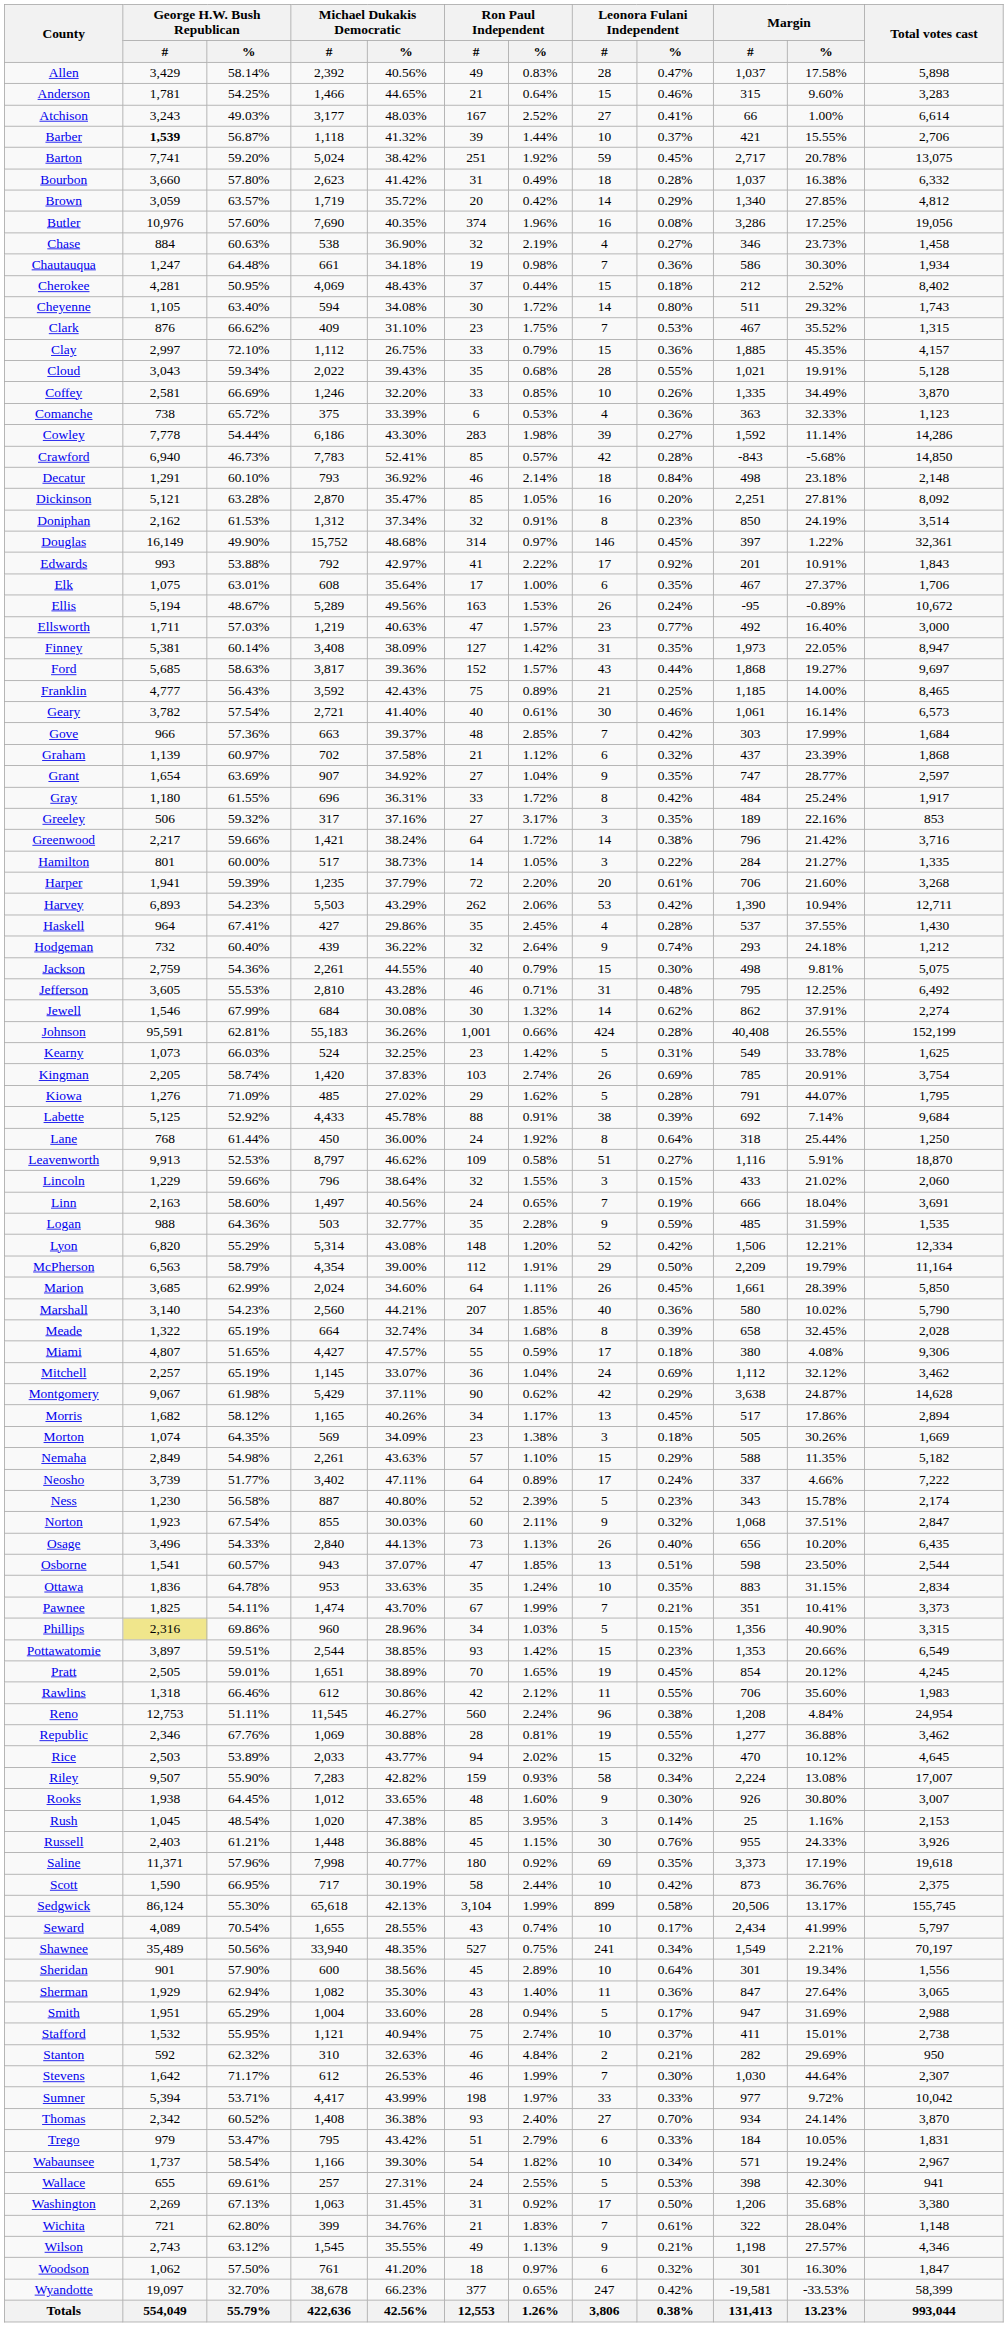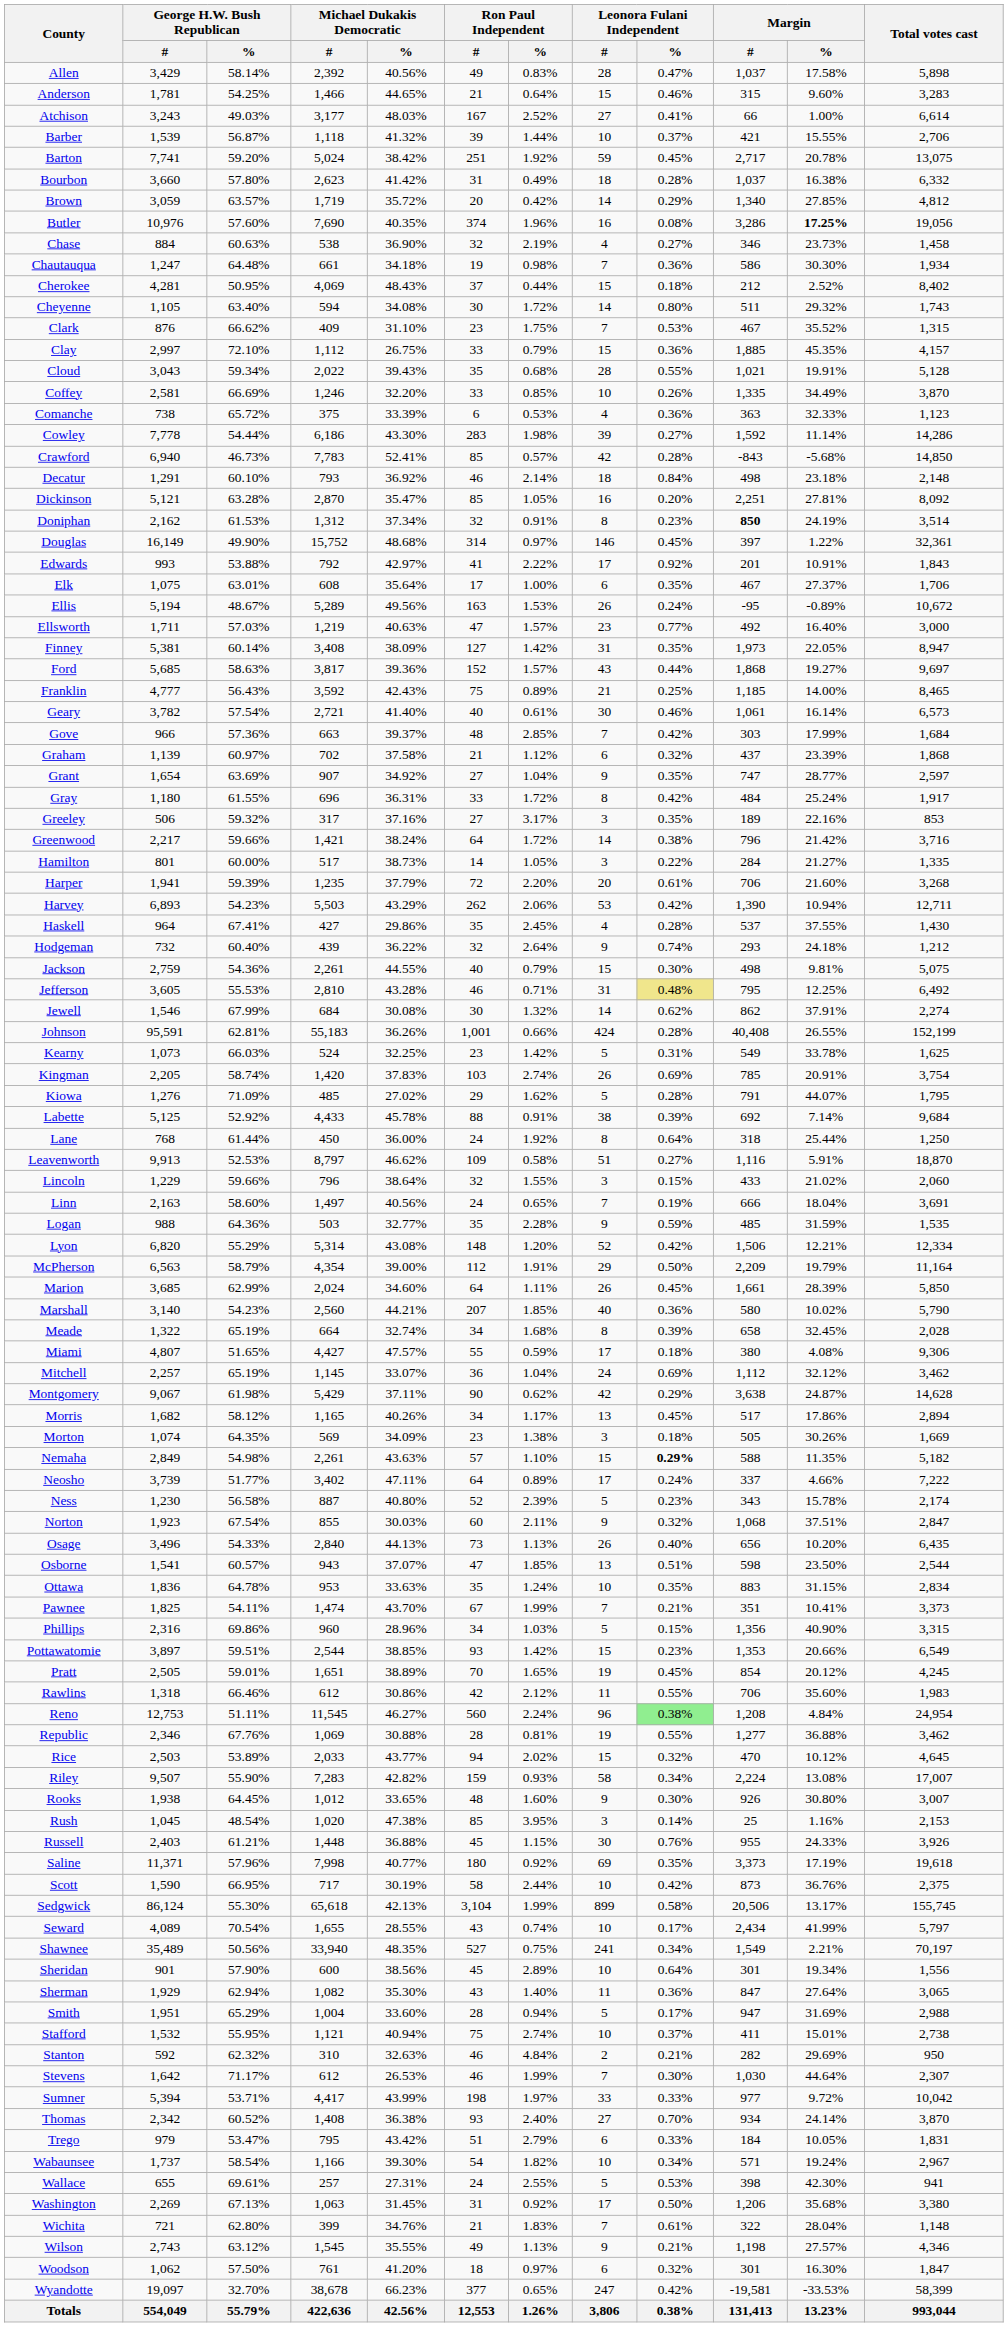(165, 136) bold -> (165, 136) normal
(826, 222) normal -> (826, 222) bold
(750, 520) normal -> (750, 520) bold
(675, 989) no background -> (675, 989) khaki background
(675, 1458) normal -> (675, 1458) bold
(165, 1628) khaki background -> (165, 1628) no background
(675, 1714) no background -> (675, 1714) lightgreen background
